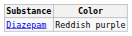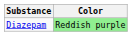(90, 25) no background -> (90, 25) lightgreen background
